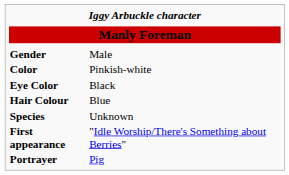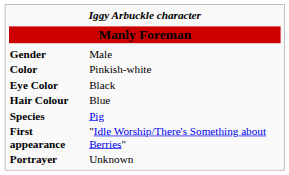(111, 116) Unknown -> (97, 116) Pig
(97, 159) Pig -> (111, 159) Unknown
